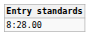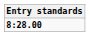(24, 25) normal -> (24, 25) bold
